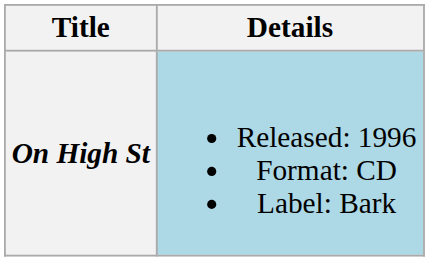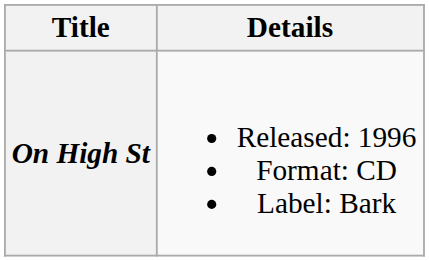(290, 170) lightblue background -> (290, 170) no background
